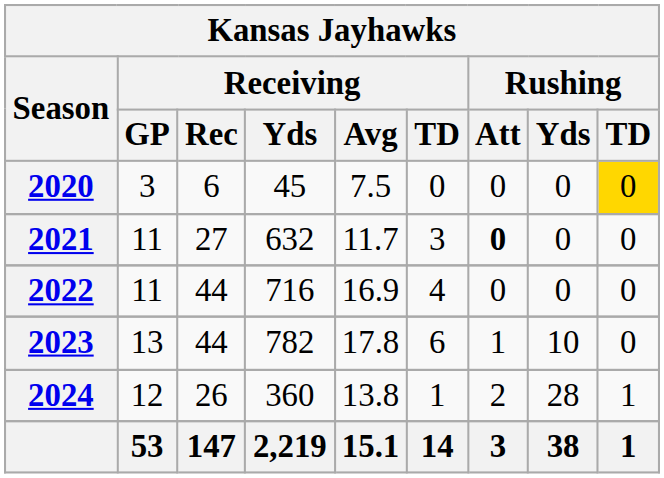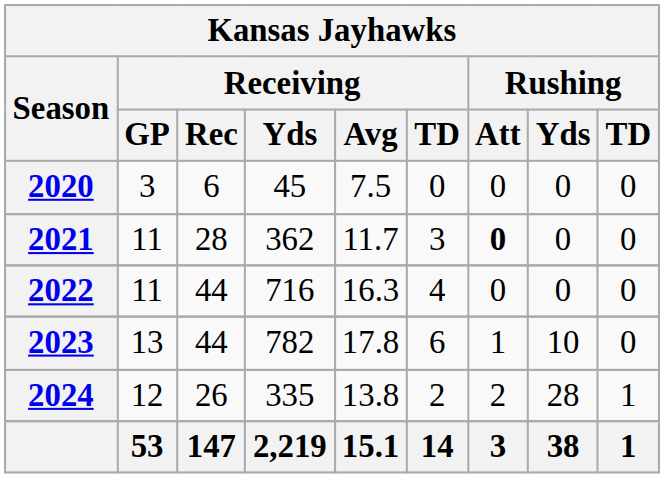(628, 186) gold background -> (628, 186) no background
(211, 238) 27 -> (211, 238) 28
(290, 238) 632 -> (290, 238) 362
(371, 290) 16.9 -> (371, 290) 16.3
(290, 394) 360 -> (290, 394) 335
(437, 394) 1 -> (437, 394) 2
